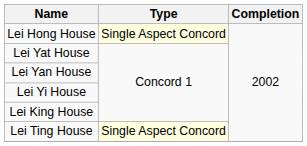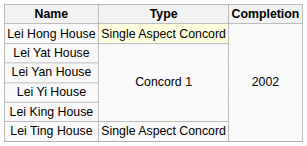(164, 131) lightyellow background -> (164, 131) no background
